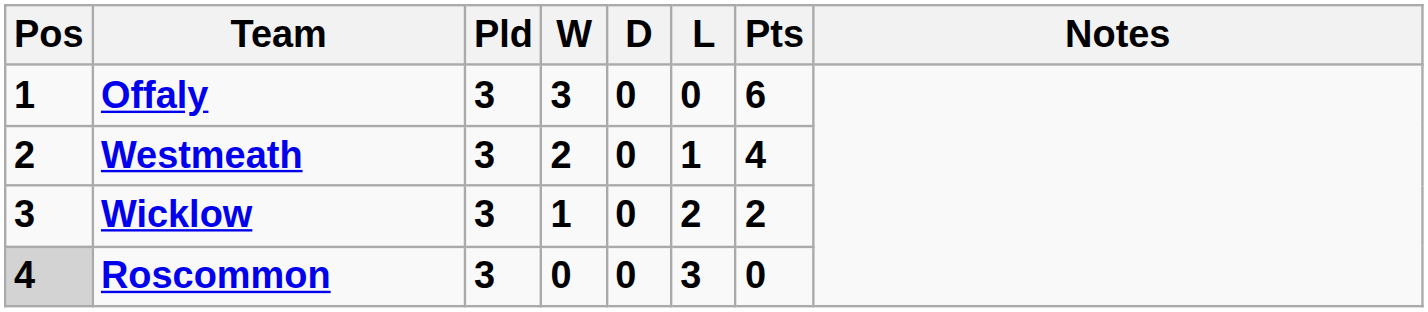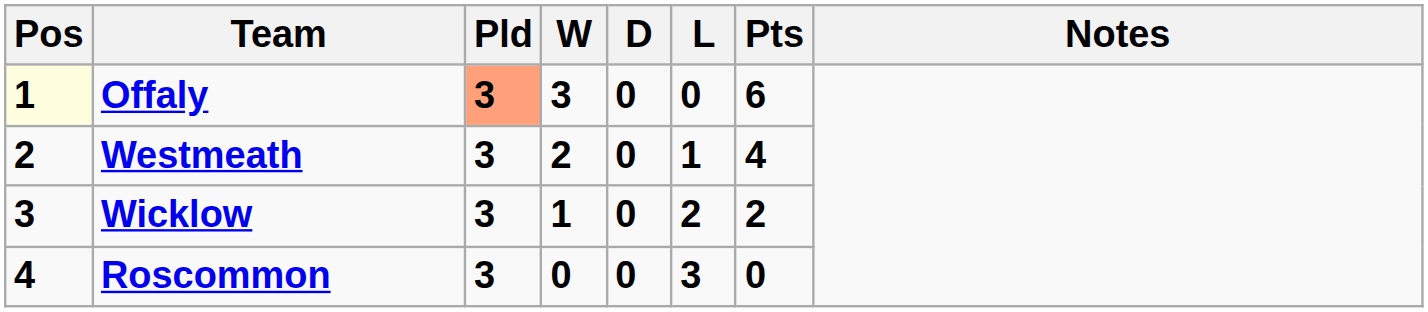(24, 94) no background -> (24, 94) lightyellow background
(484, 94) no background -> (484, 94) lightsalmon background
(24, 275) lightgrey background -> (24, 275) no background
